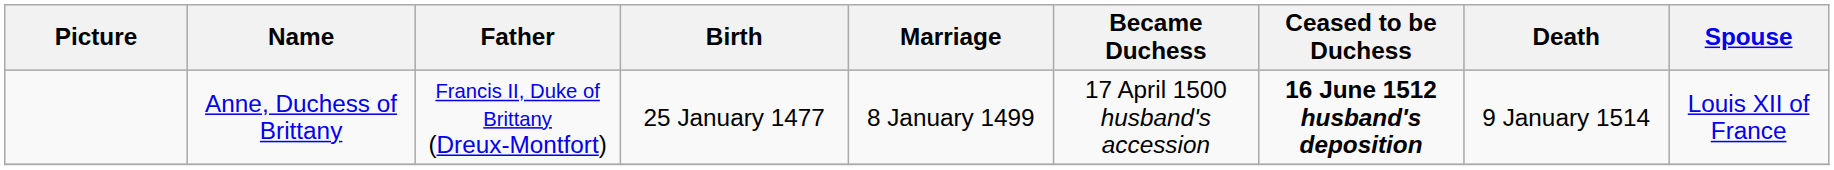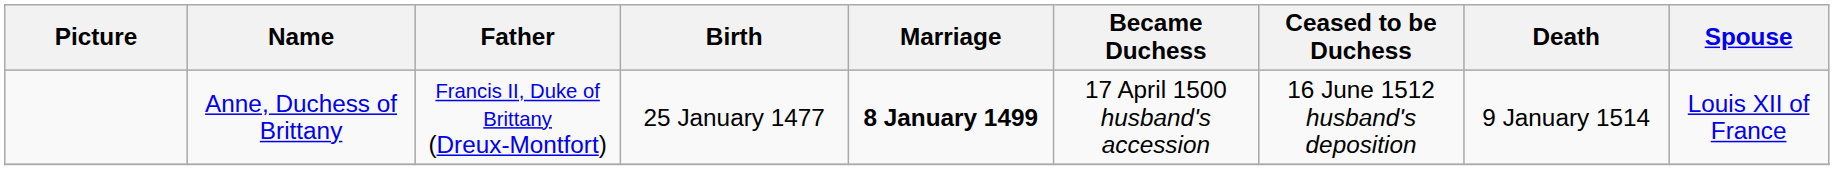(951, 117) normal -> (951, 117) bold
(1361, 117) bold -> (1361, 117) normal
